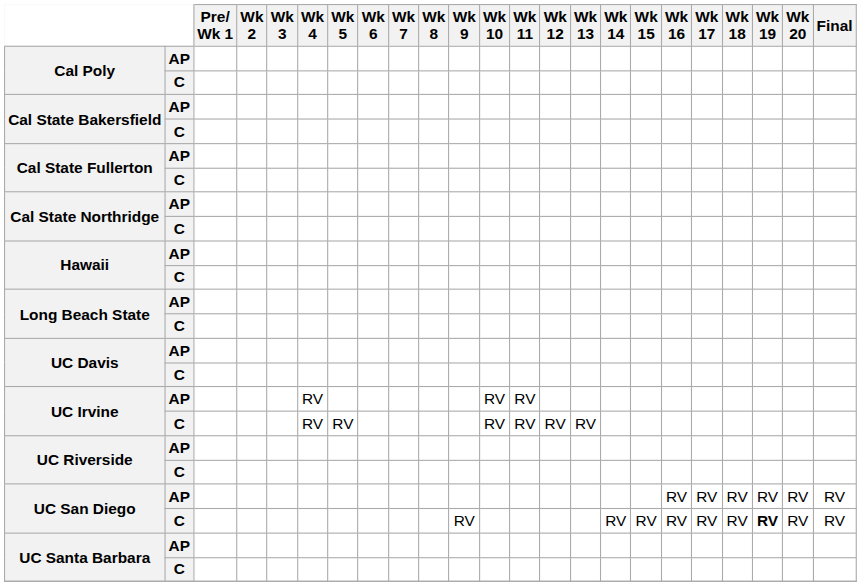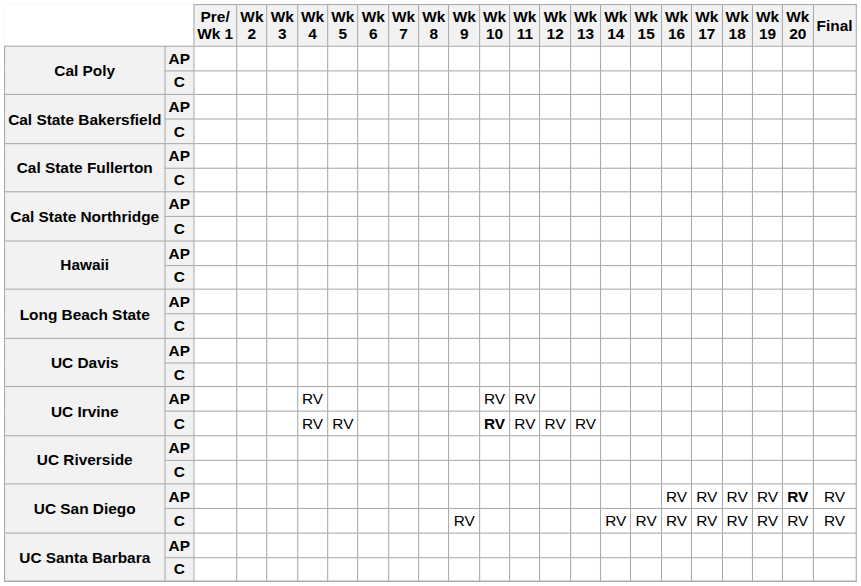(495, 424) normal -> (495, 424) bold
(798, 497) normal -> (798, 497) bold
(767, 521) bold -> (767, 521) normal
